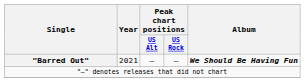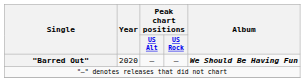(128, 60) 2021 -> (128, 60) 2020
